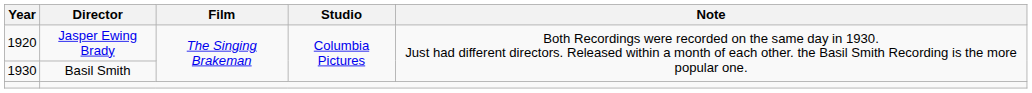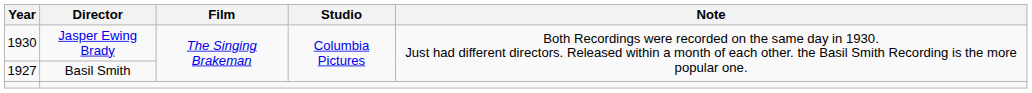(22, 43) 1920 -> (22, 43) 1930
(22, 71) 1930 -> (22, 71) 1927
